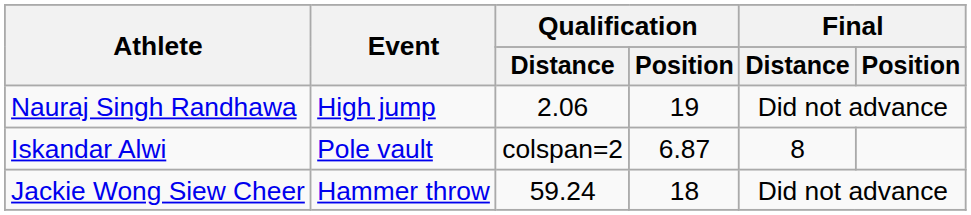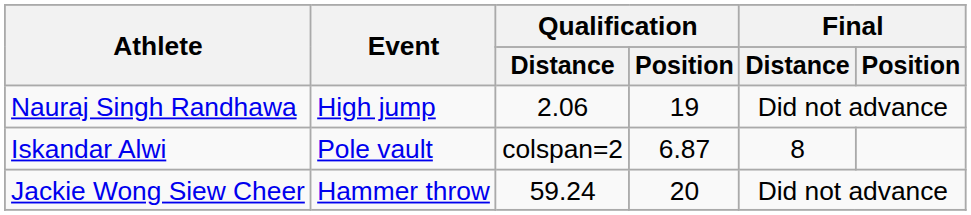(684, 190) 18 -> (684, 190) 20
